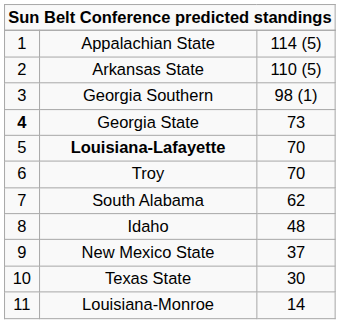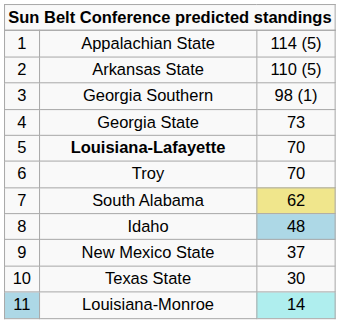(22, 122) bold -> (22, 122) normal
(296, 200) no background -> (296, 200) khaki background
(296, 226) no background -> (296, 226) lightblue background
(22, 305) no background -> (22, 305) lightblue background
(296, 305) no background -> (296, 305) paleturquoise background
